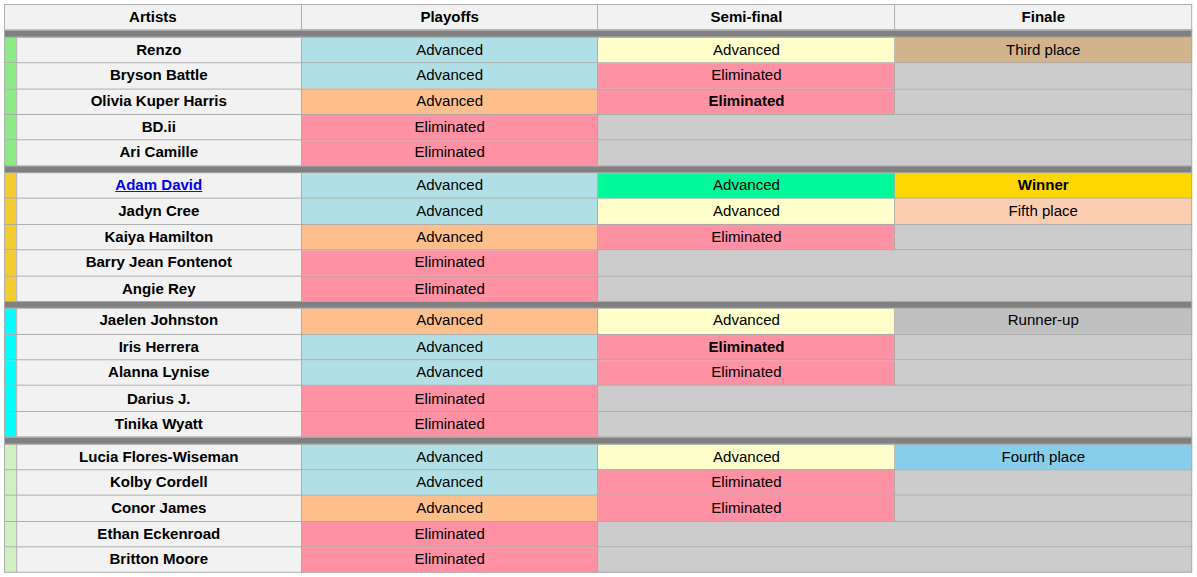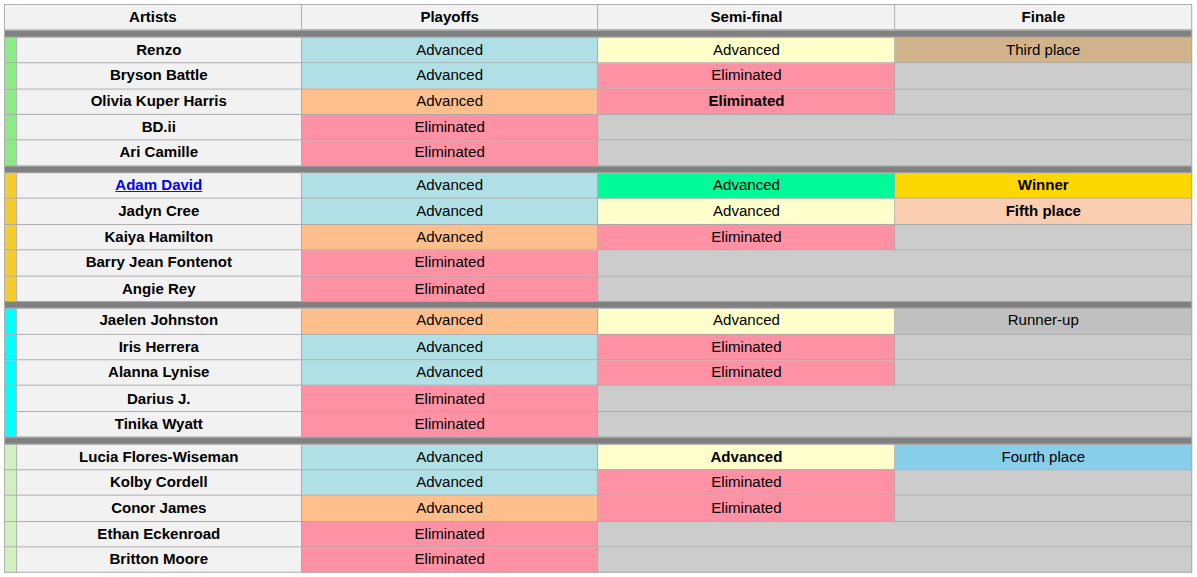(1043, 211) normal -> (1043, 211) bold
(746, 346) bold -> (746, 346) normal
(746, 456) normal -> (746, 456) bold
